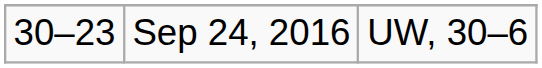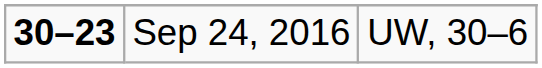(65, 33) normal -> (65, 33) bold
